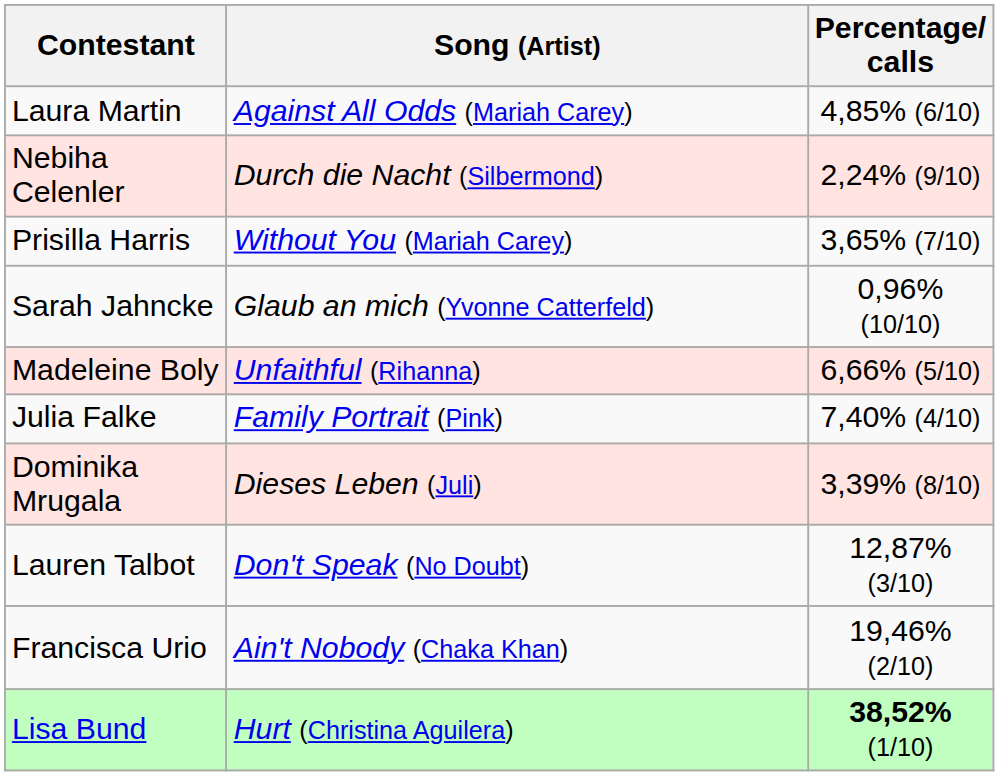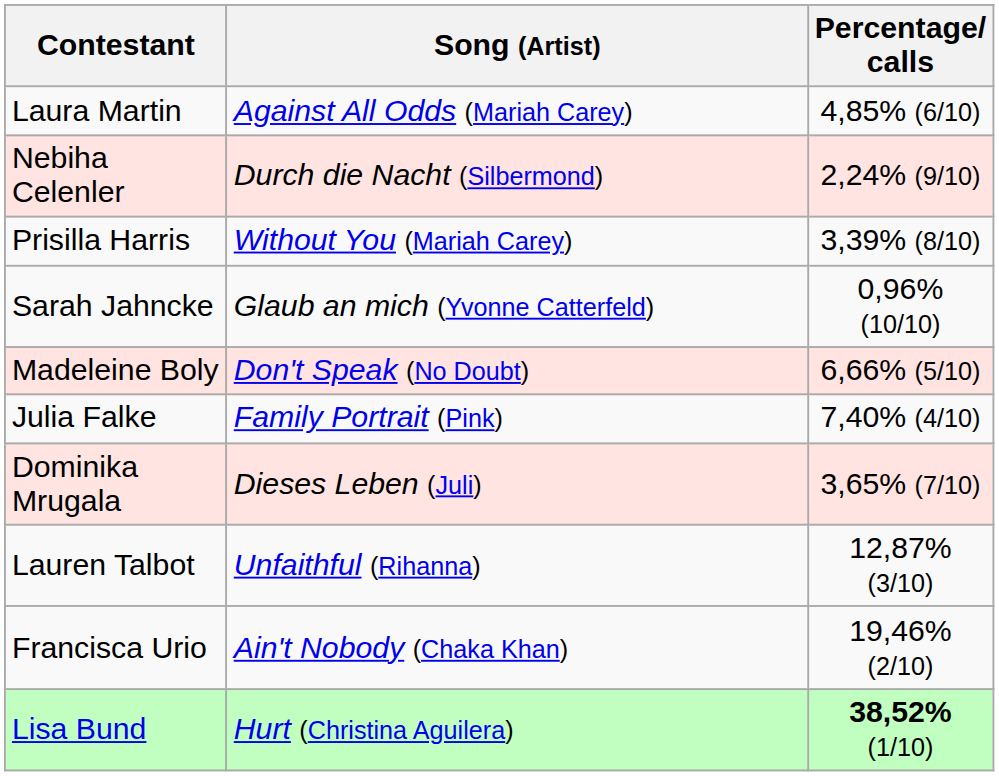(900, 240) 3,65% (7/10) -> (900, 240) 3,39% (8/10)
(357, 370) Unfaithful (Rihanna) -> (381, 370) Don't Speak (No Doubt)
(900, 483) 3,39% (8/10) -> (900, 483) 3,65% (7/10)
(381, 565) Don't Speak (No Doubt) -> (357, 565) Unfaithful (Rihanna)
